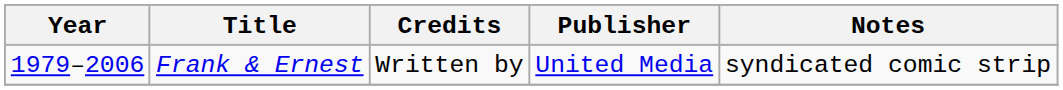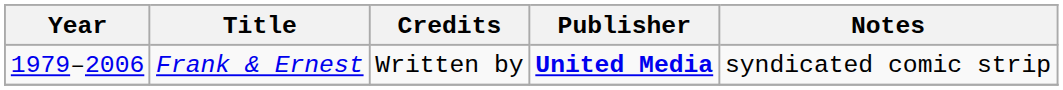(624, 65) normal -> (624, 65) bold
